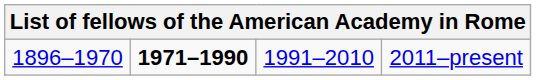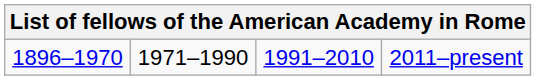(193, 57) bold -> (193, 57) normal
